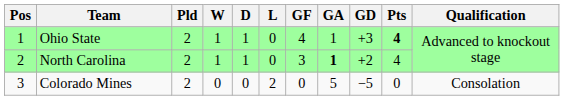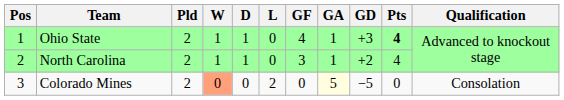(333, 60) bold -> (333, 60) normal
(218, 83) no background -> (218, 83) lightsalmon background
(333, 83) no background -> (333, 83) lightyellow background
